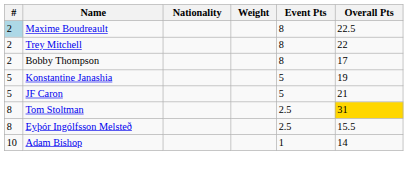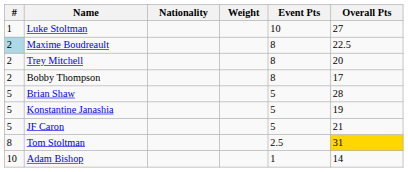+ row: (57, 29)
(342, 45) 22 -> (338, 61) 20
+ row: (51, 94)
- row: (79, 126)
